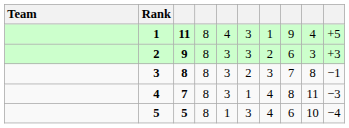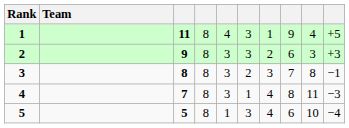columns swapped: (156, 14) <-> (22, 14)
